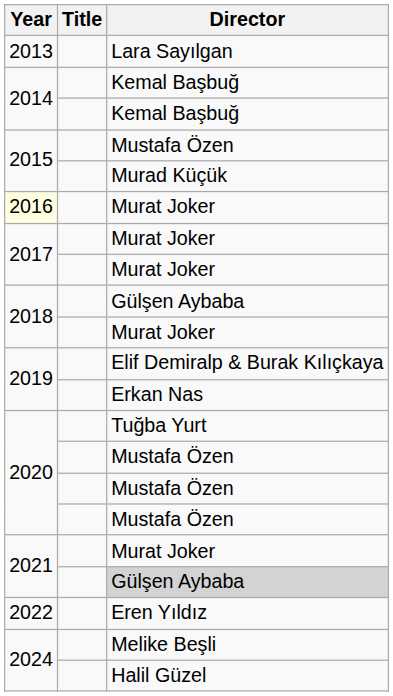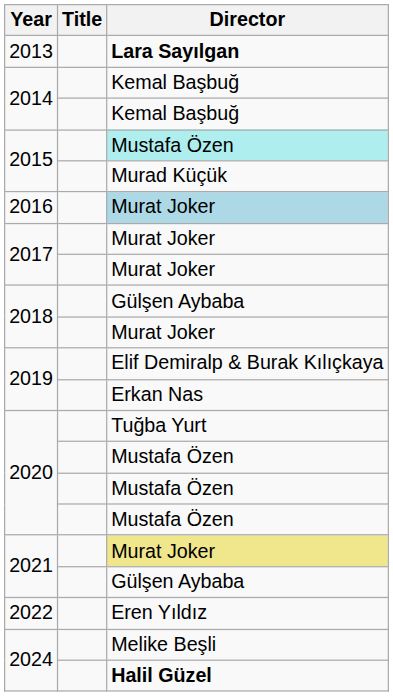(172, 51) normal -> (175, 51) bold
(172, 144) no background -> (172, 144) paleturquoise background
(31, 207) lightyellow background -> (31, 207) no background
(163, 207) no background -> (163, 207) lightblue background
(163, 550) no background -> (163, 550) khaki background
(178, 581) lightgrey background -> (178, 581) no background
(159, 675) normal -> (161, 675) bold
